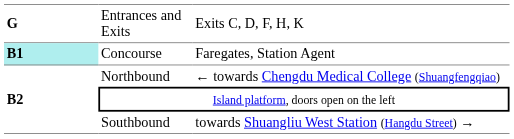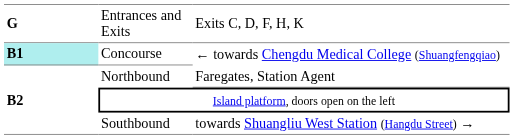(265, 53) Faregates, Station Agent -> (348, 54) ← towards Chengdu Medical College (Shuangfengqiao)
(348, 76) ← towards Chengdu Medical College (Shuangfengqiao) -> (265, 76) Faregates, Station Agent
